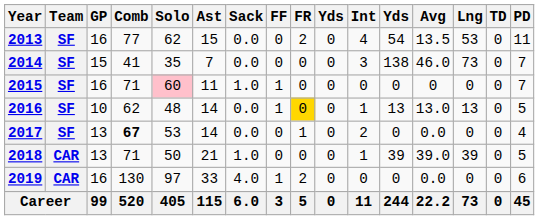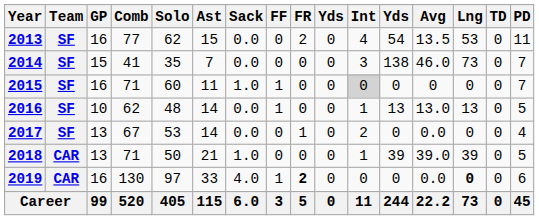(173, 86) pink background -> (173, 86) no background
(364, 86) no background -> (364, 86) lightgrey background
(303, 109) gold background -> (303, 109) no background
(131, 133) bold -> (131, 133) normal
(303, 179) normal -> (303, 179) bold
(470, 179) normal -> (470, 179) bold
